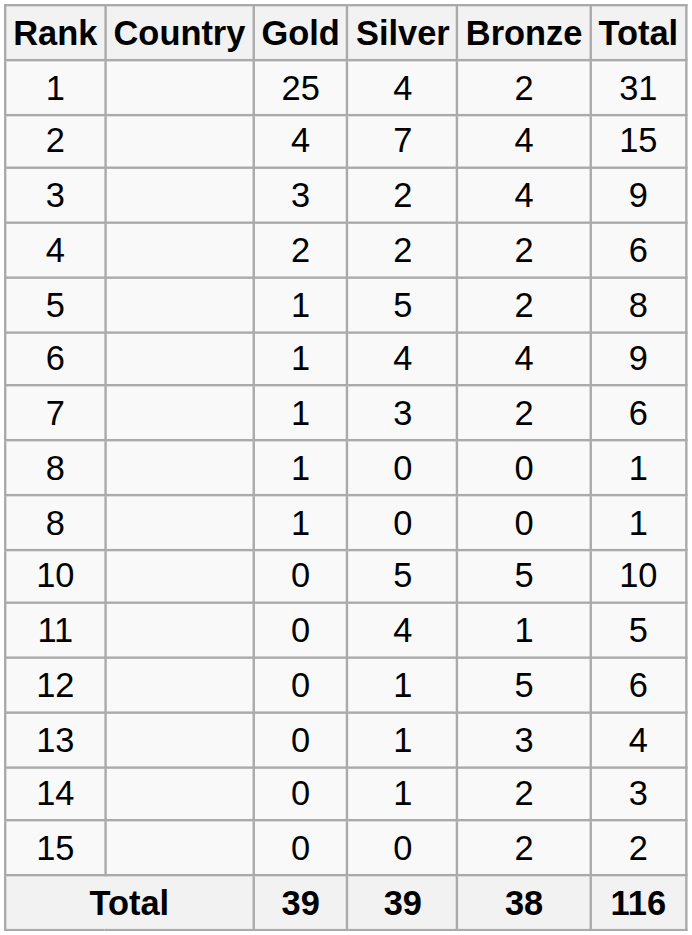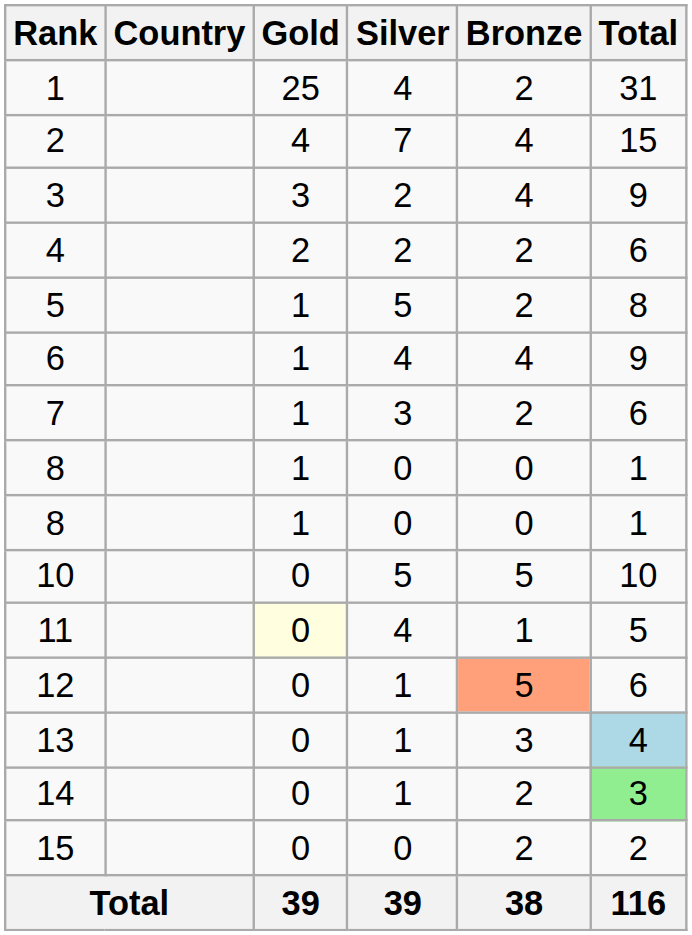(301, 631) no background -> (301, 631) lightyellow background
(524, 685) no background -> (524, 685) lightsalmon background
(638, 740) no background -> (638, 740) lightblue background
(638, 794) no background -> (638, 794) lightgreen background
